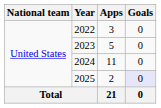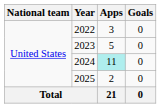(111, 62) no background -> (111, 62) paleturquoise background
(140, 78) lavender background -> (140, 78) no background
